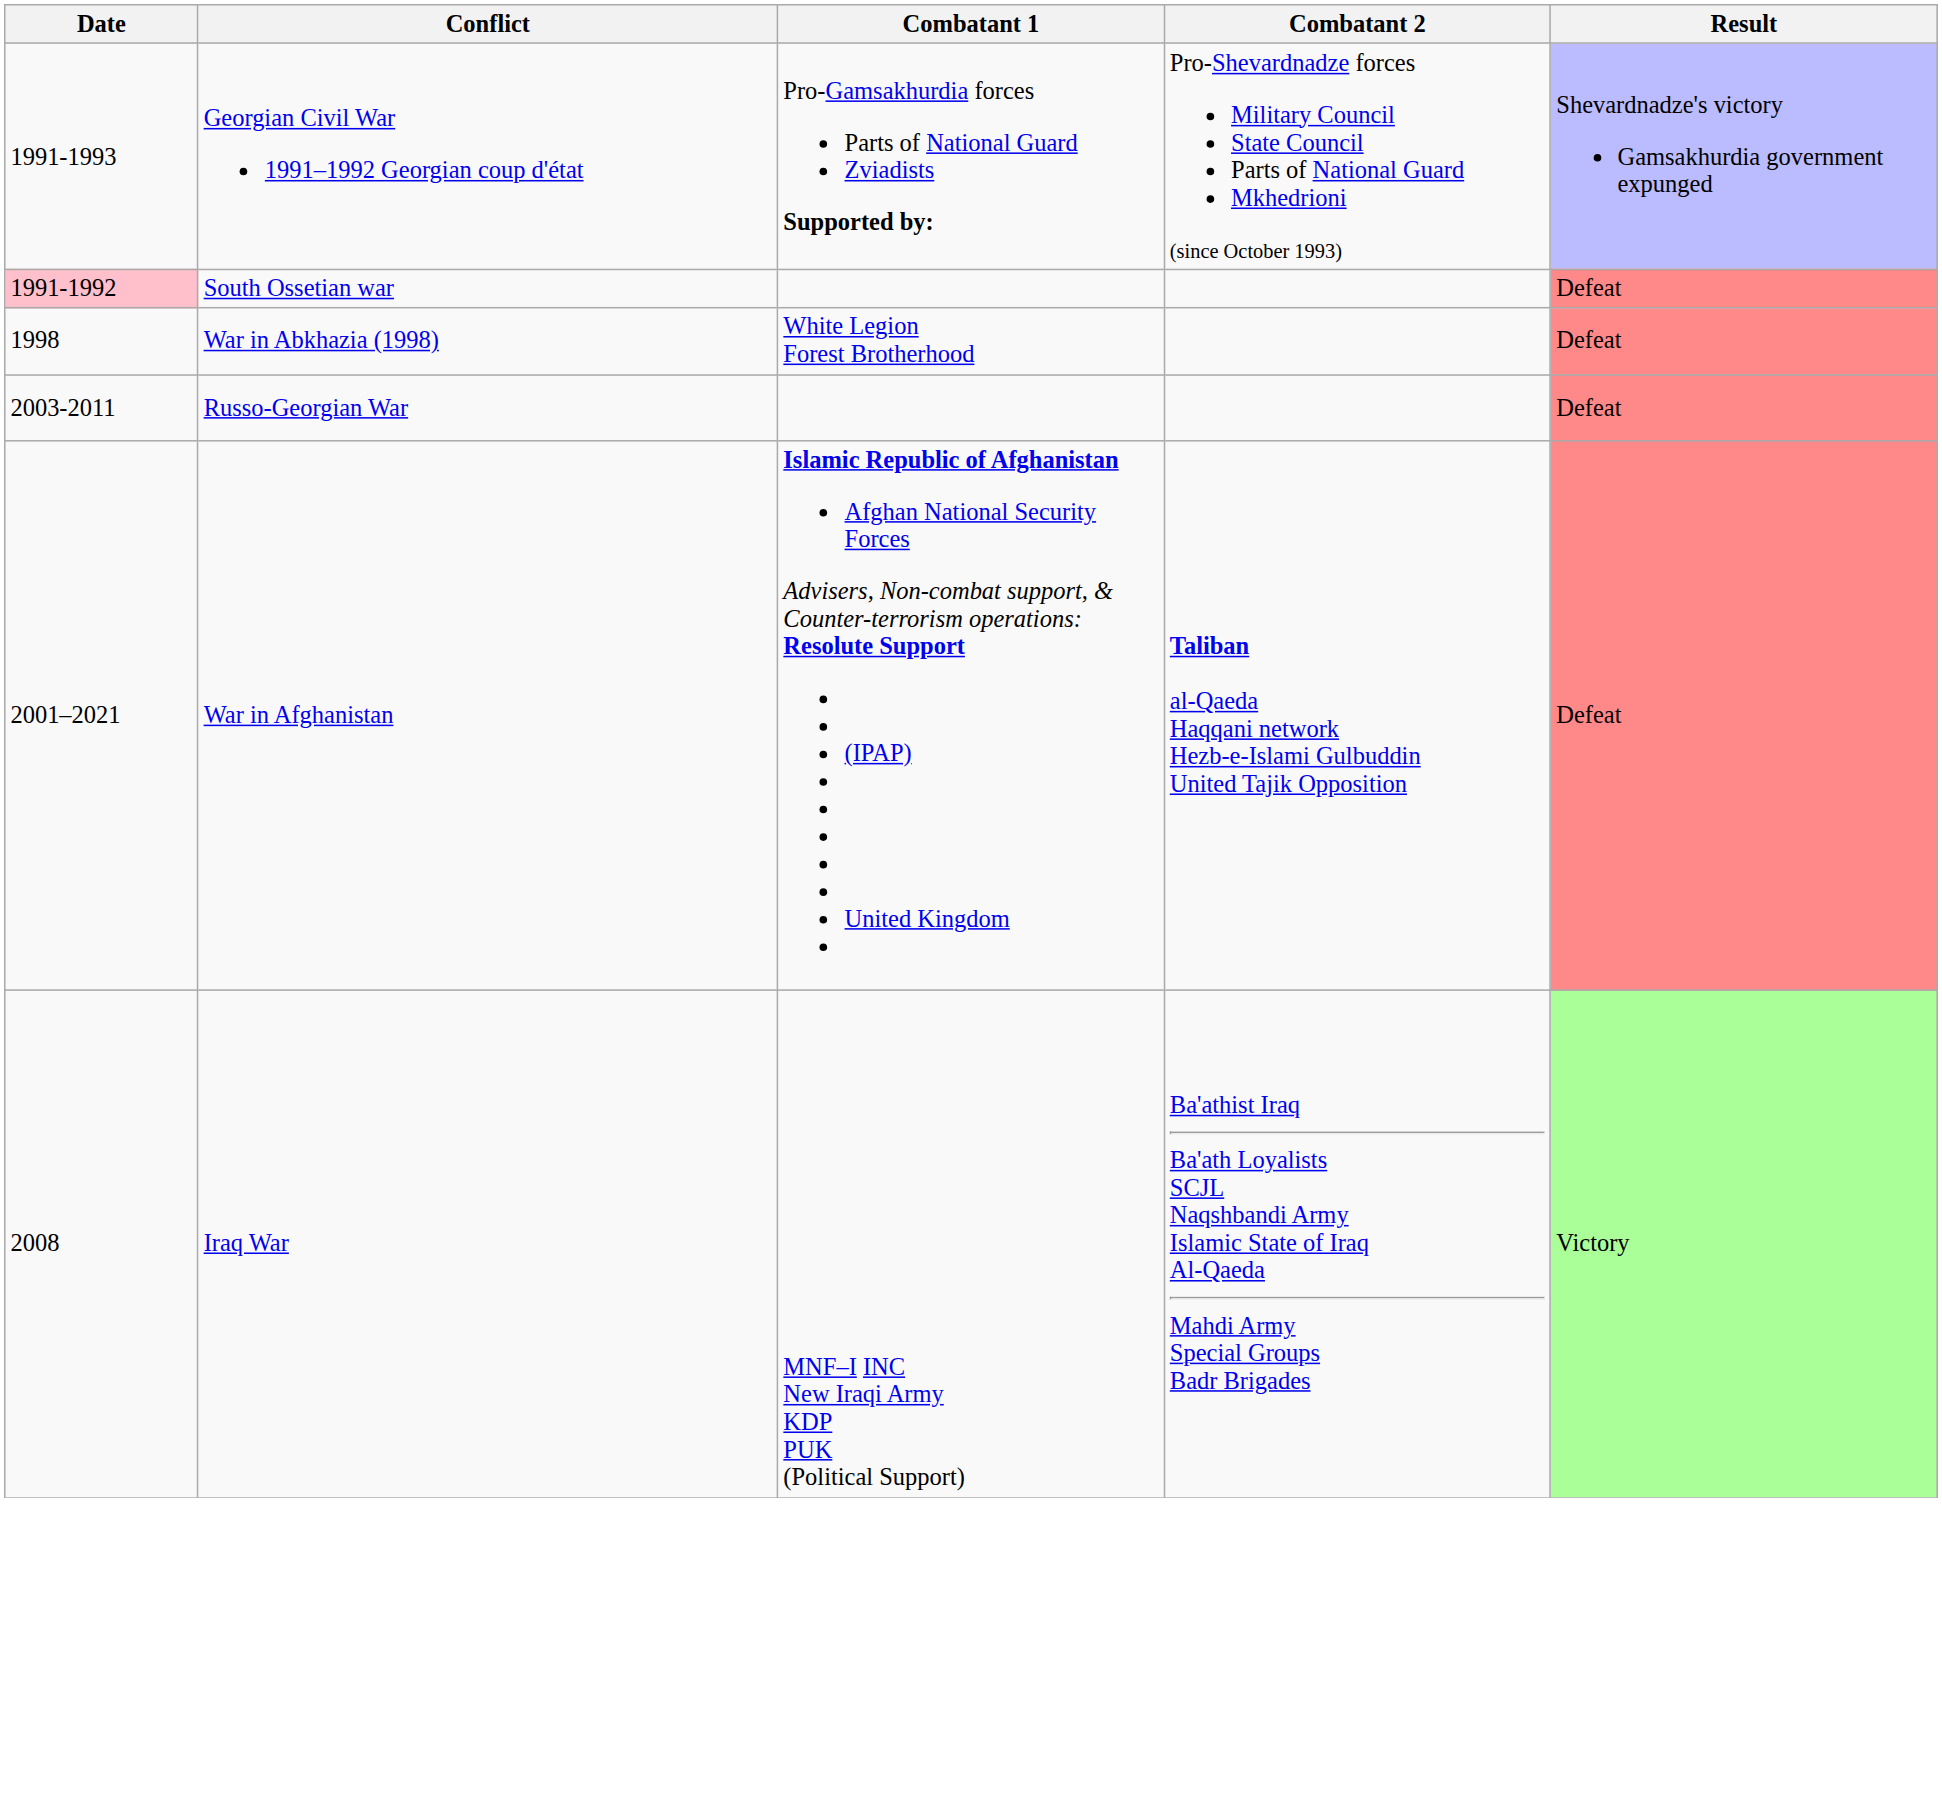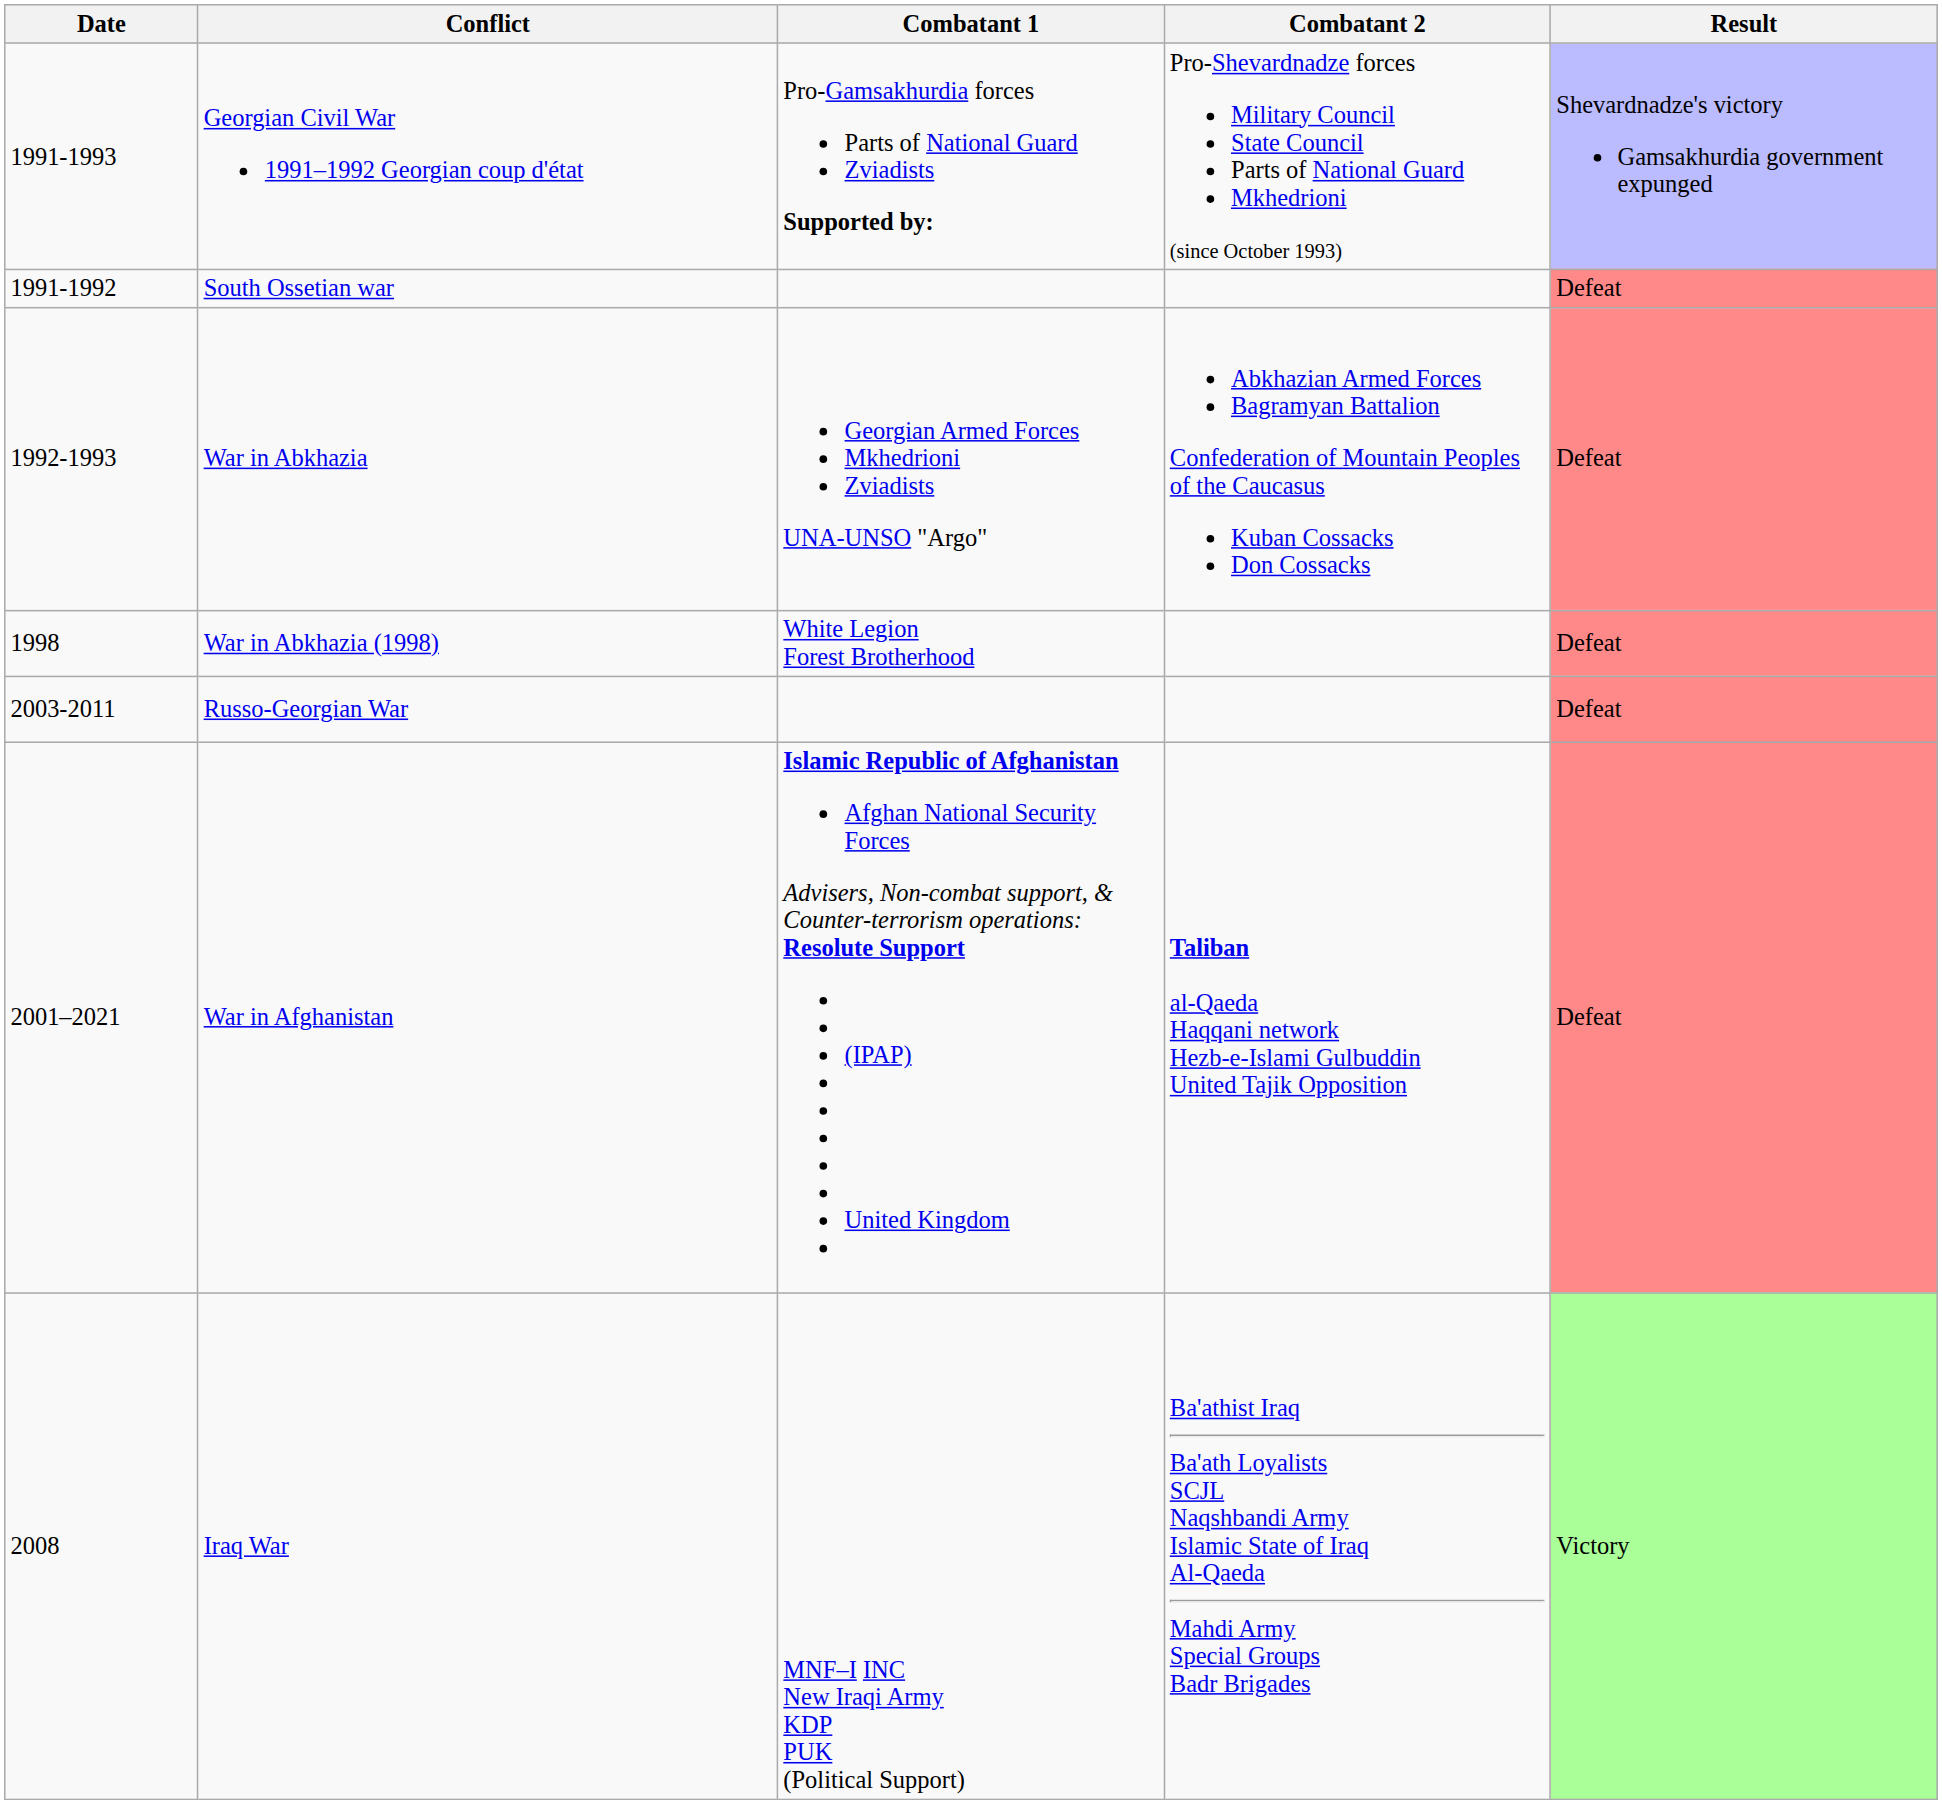(63, 288) pink background -> (63, 288) no background
+ row: (286, 458)
